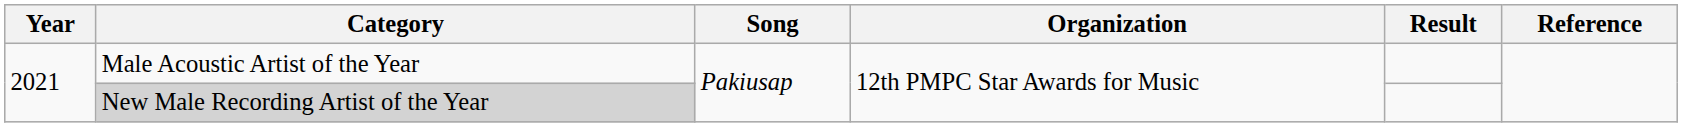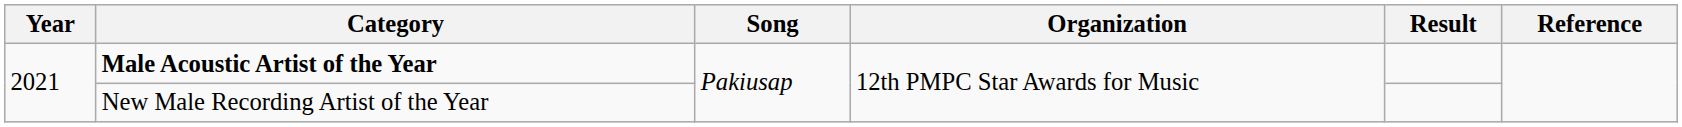(260, 63) normal -> (269, 63) bold
(295, 102) lightgrey background -> (295, 102) no background
